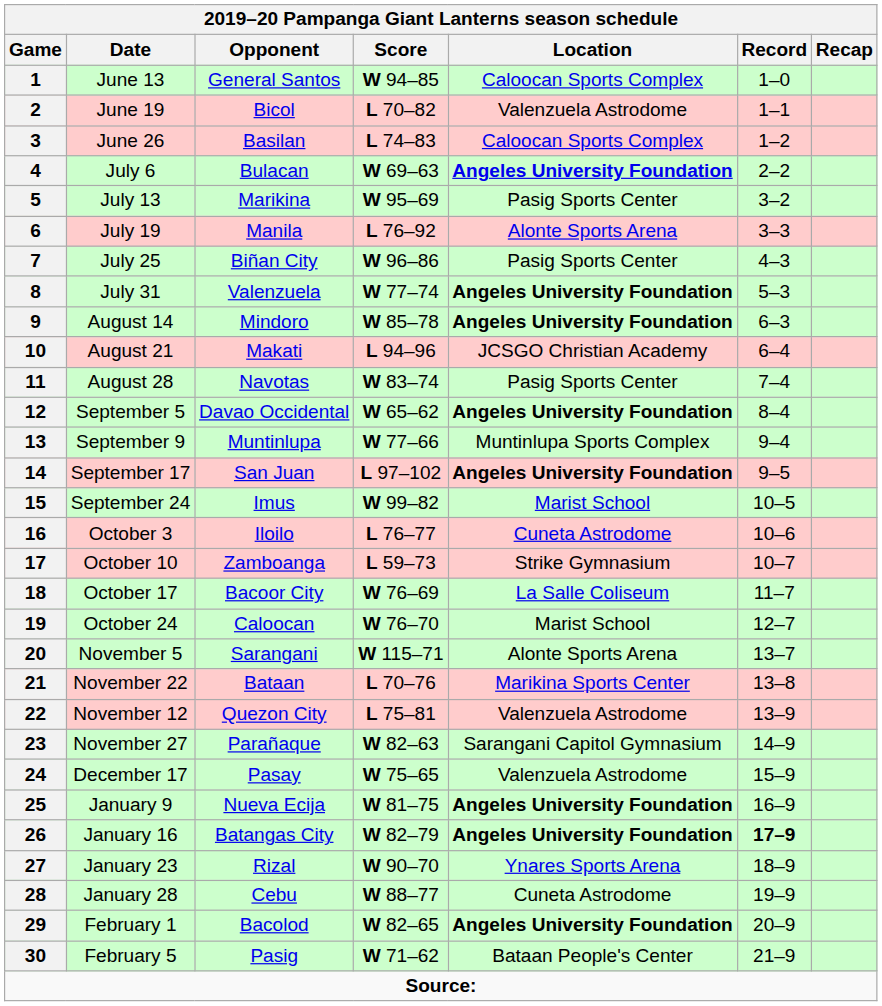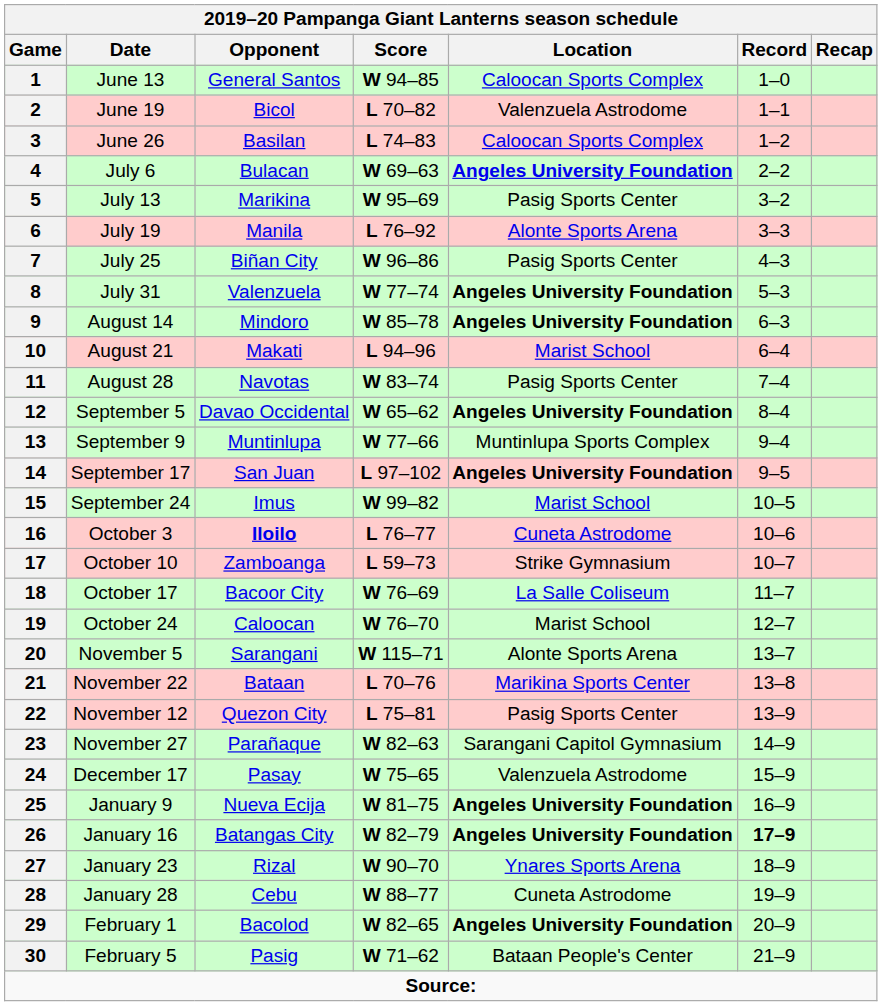(592, 351) JCSGO Christian Academy -> (592, 351) Marist School
(274, 532) normal -> (274, 532) bold
(592, 714) Valenzuela Astrodome -> (592, 714) Pasig Sports Center
